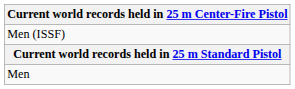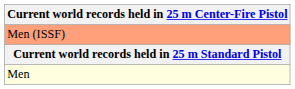(36, 34) no background -> (36, 34) lightsalmon background
(18, 74) no background -> (18, 74) lightyellow background
